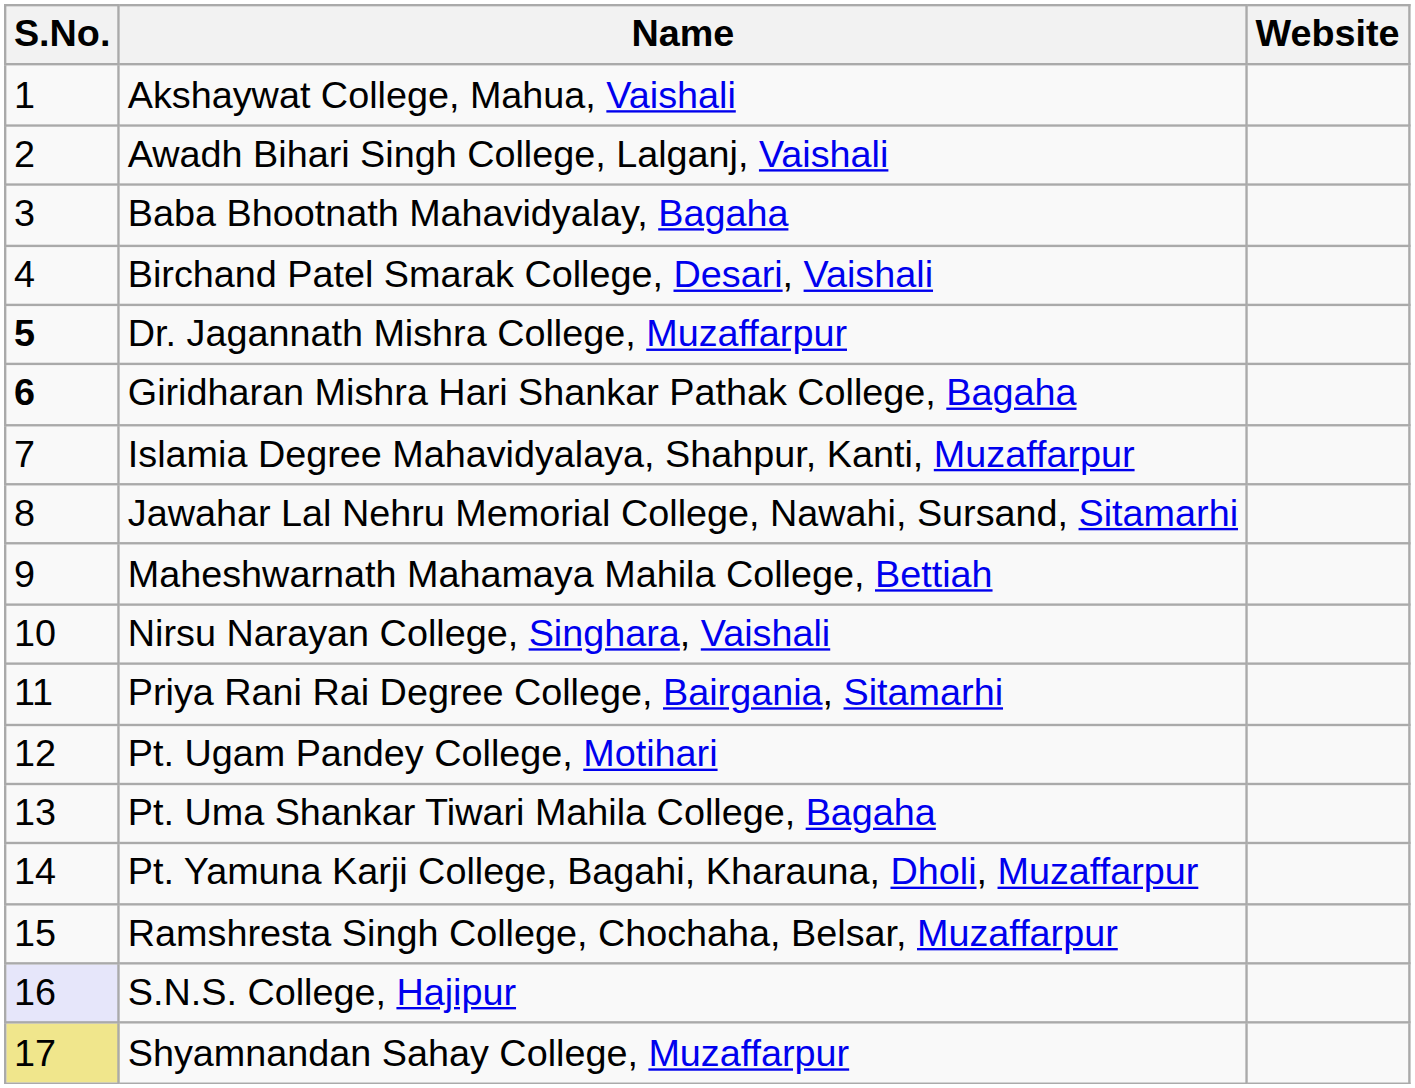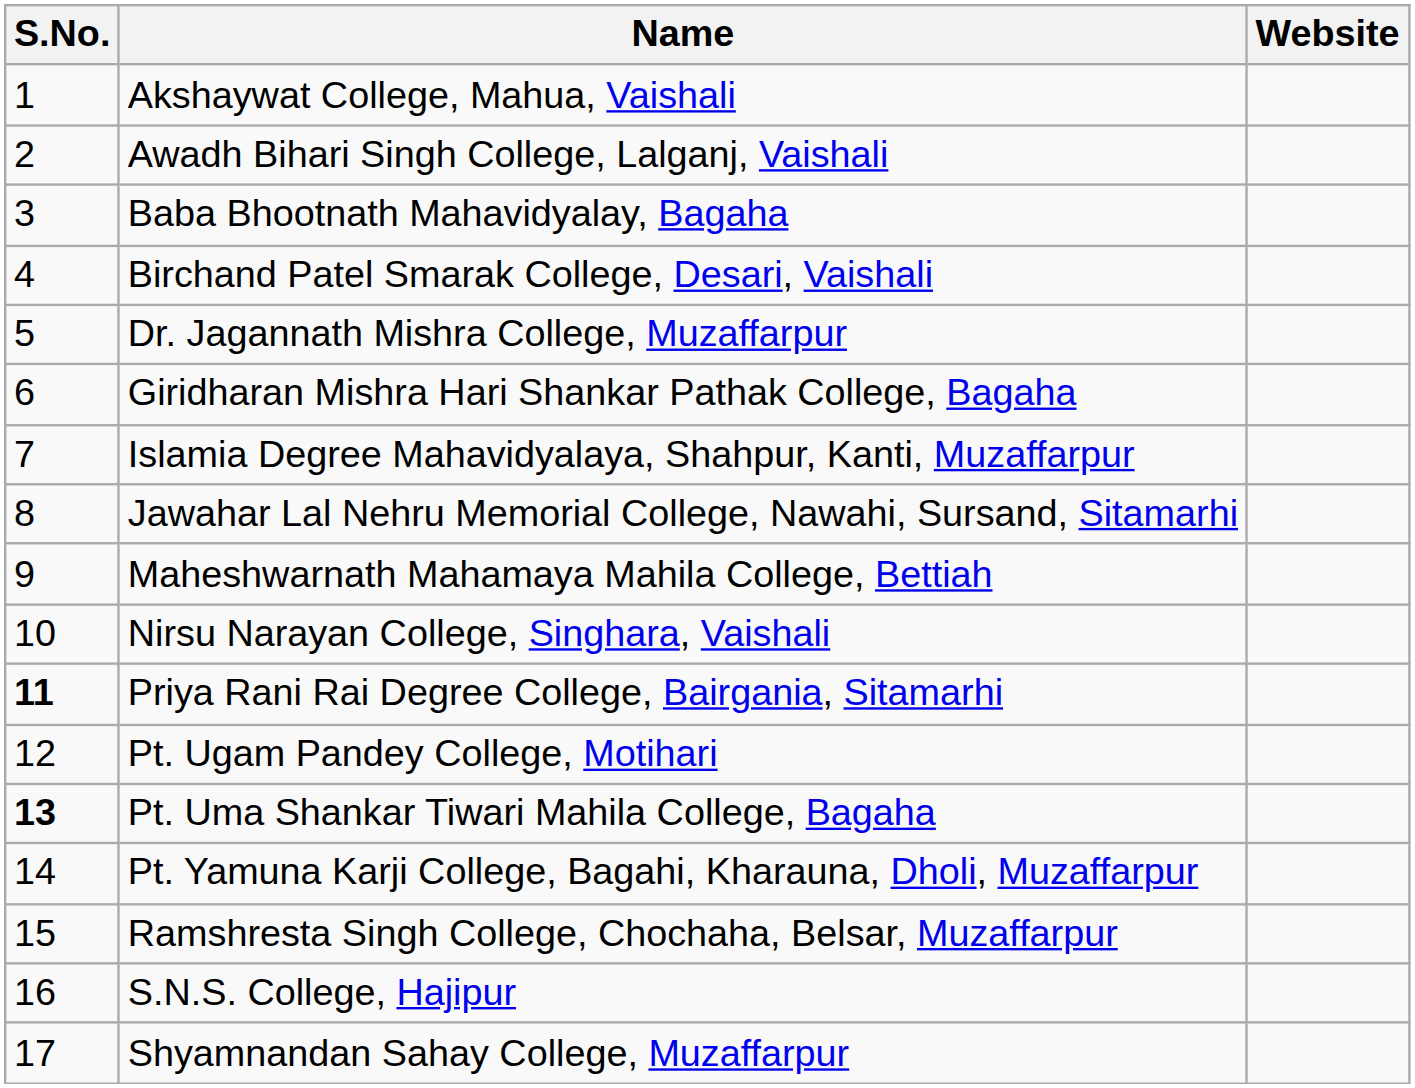(24, 333) bold -> (24, 333) normal
(24, 393) bold -> (24, 393) normal
(33, 693) normal -> (34, 693) bold
(35, 812) normal -> (35, 812) bold
(35, 992) lavender background -> (35, 992) no background
(35, 1052) khaki background -> (35, 1052) no background
